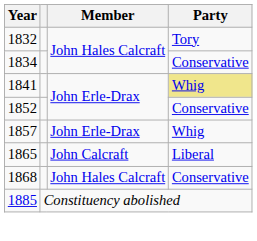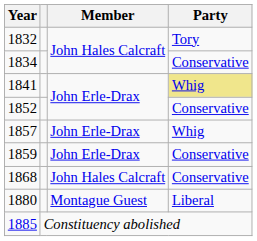+ row: (22, 154)
- row: (22, 154)
+ row: (22, 200)
